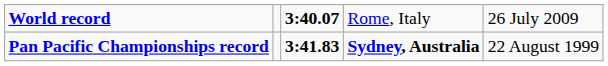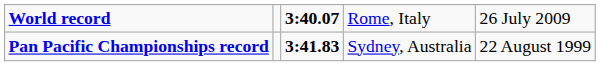(414, 46) bold -> (409, 46) normal
